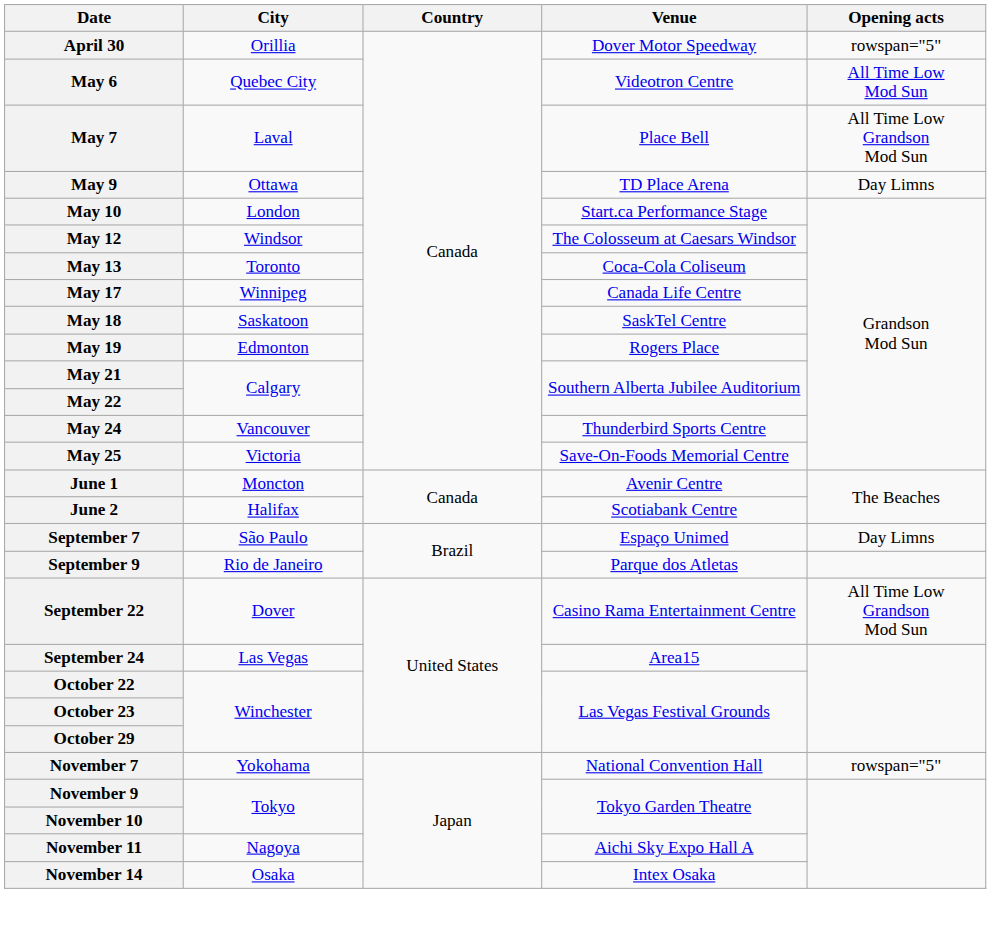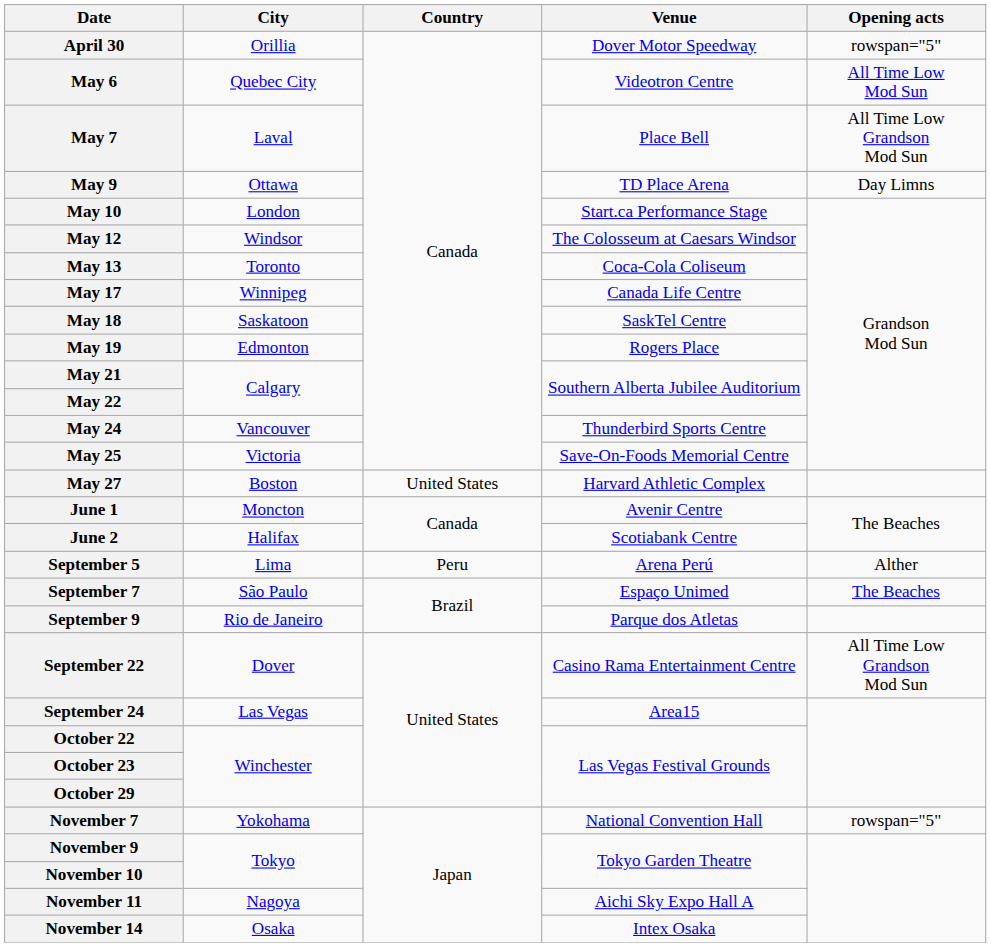+ row: (94, 483)
+ row: (94, 564)
(896, 537) Day Limns -> (896, 591) The Beaches
